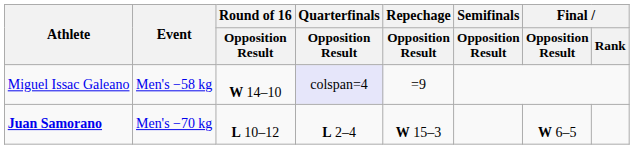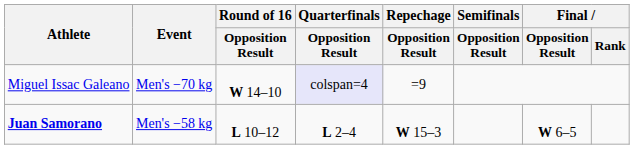(174, 85) Men's −58 kg -> (174, 85) Men's −70 kg
(174, 124) Men's −70 kg -> (174, 124) Men's −58 kg
